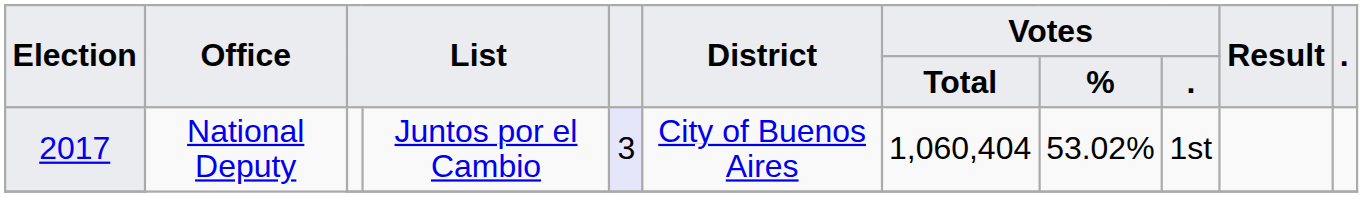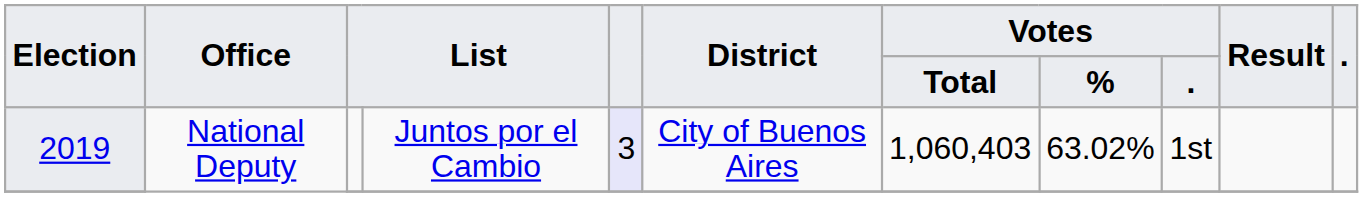(75, 150) 2017 -> (75, 150) 2019
(960, 150) 1,060,404 -> (960, 150) 1,060,403
(1100, 150) 53.02% -> (1100, 150) 63.02%
